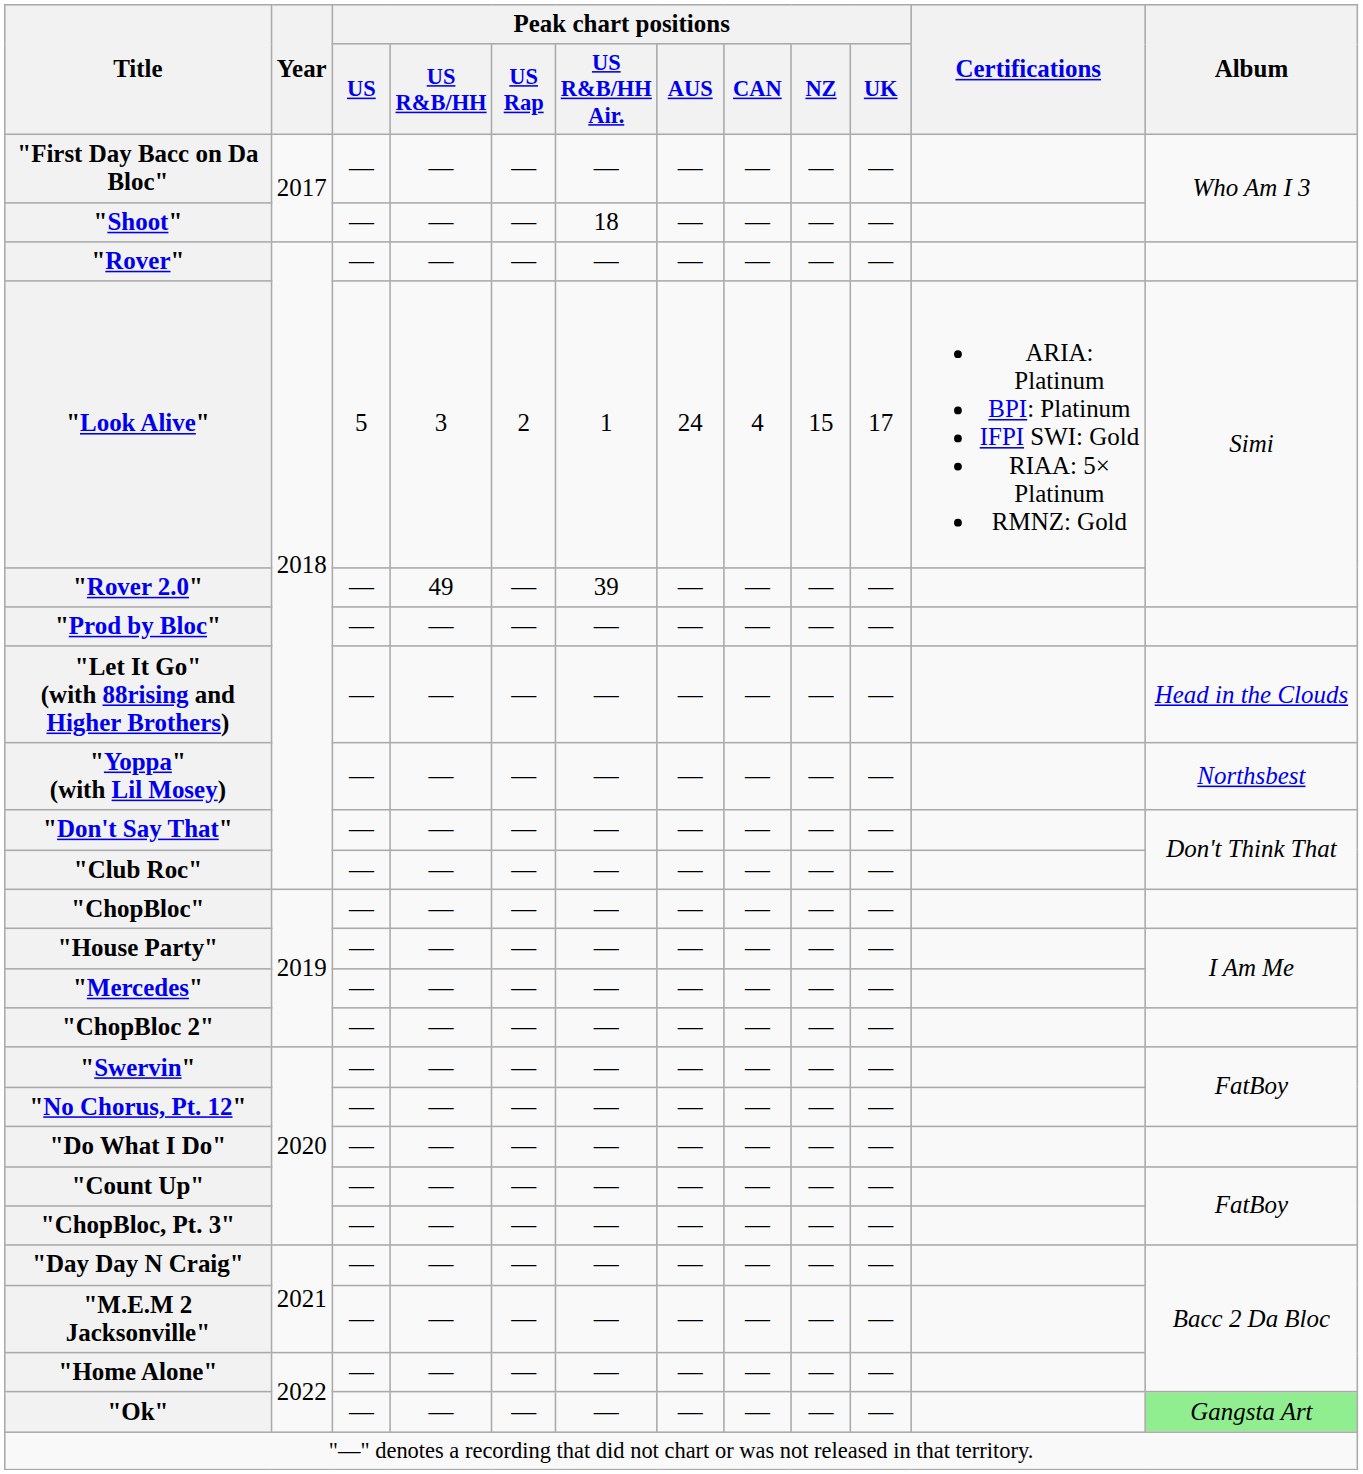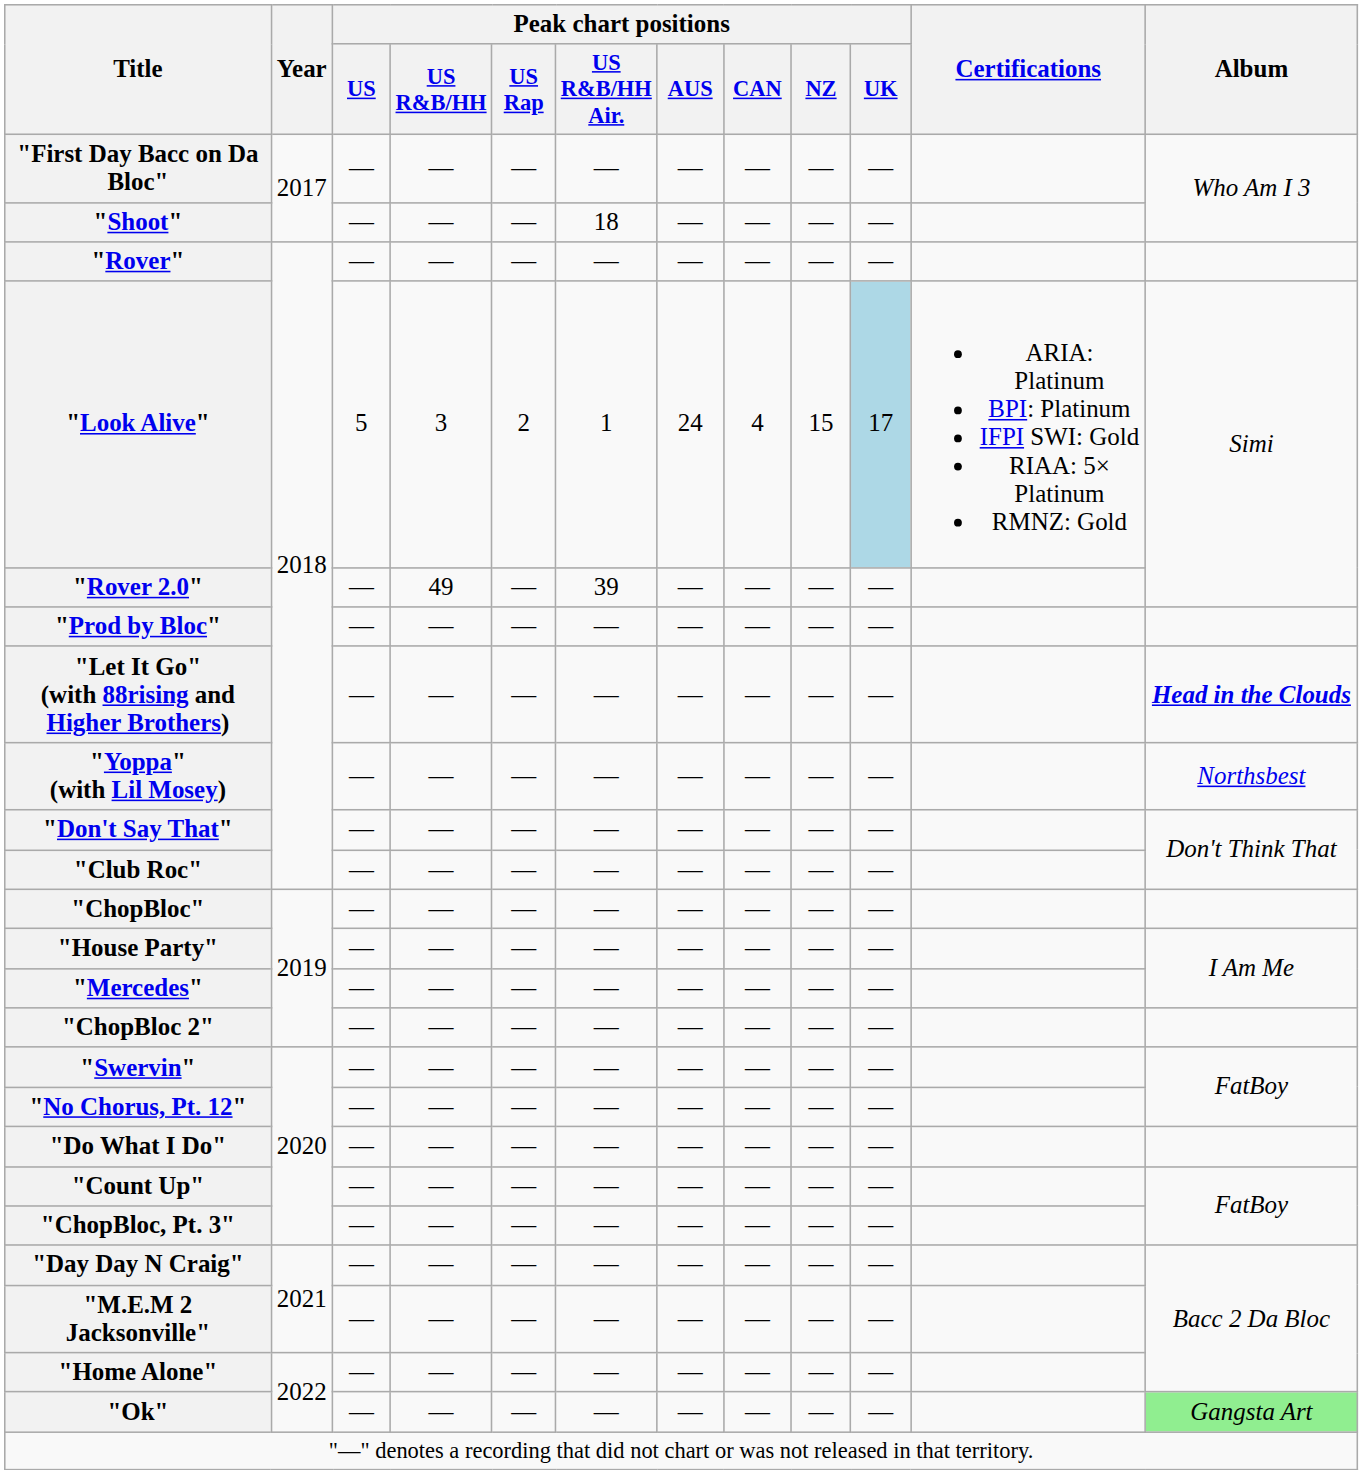(881, 424) no background -> (881, 424) lightblue background
(1251, 694) normal -> (1251, 694) bold
